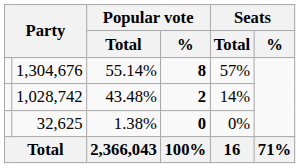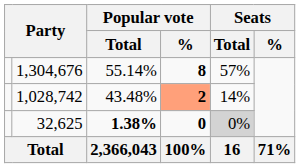(202, 96) no background -> (202, 96) lightsalmon background
(135, 123) normal -> (134, 123) bold
(239, 123) no background -> (239, 123) lightgrey background
